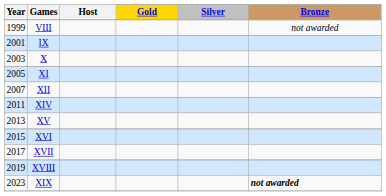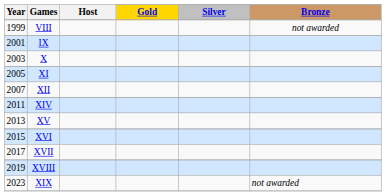(275, 183) bold -> (275, 183) normal
